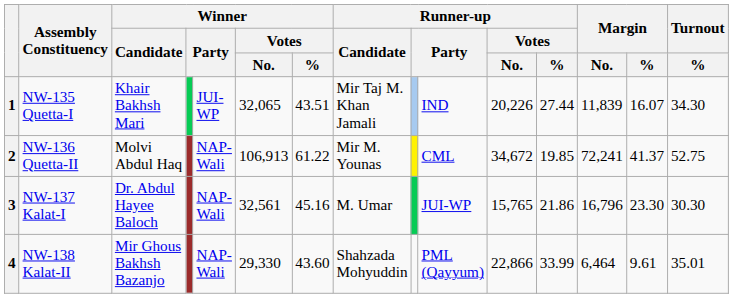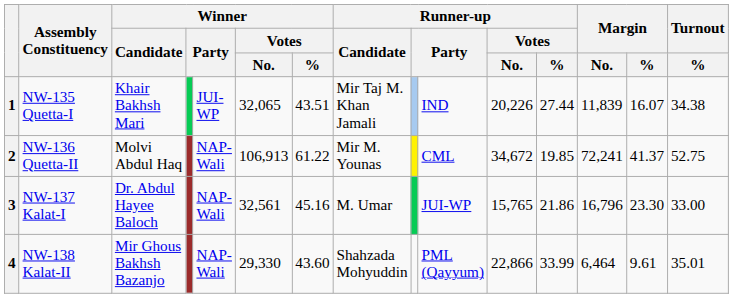(688, 105) 34.30 -> (688, 105) 34.38
(688, 205) 30.30 -> (688, 205) 33.00
